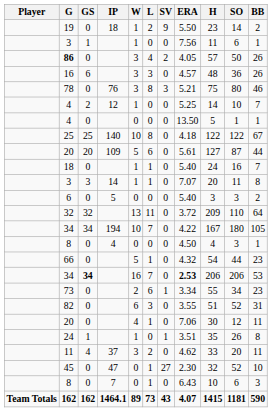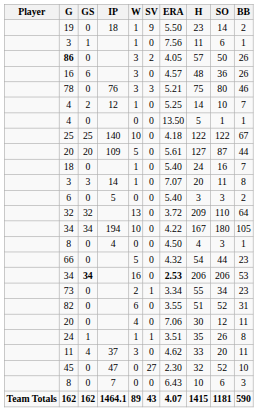- column: (150, 12)
